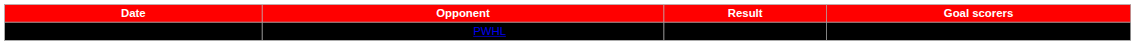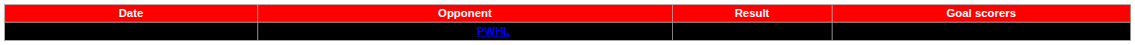(463, 31) normal -> (465, 31) bold
